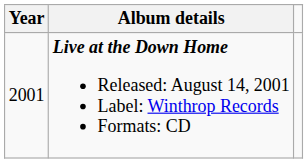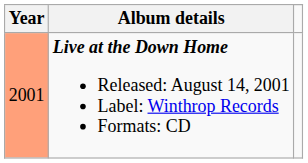(27, 95) no background -> (27, 95) lightsalmon background
